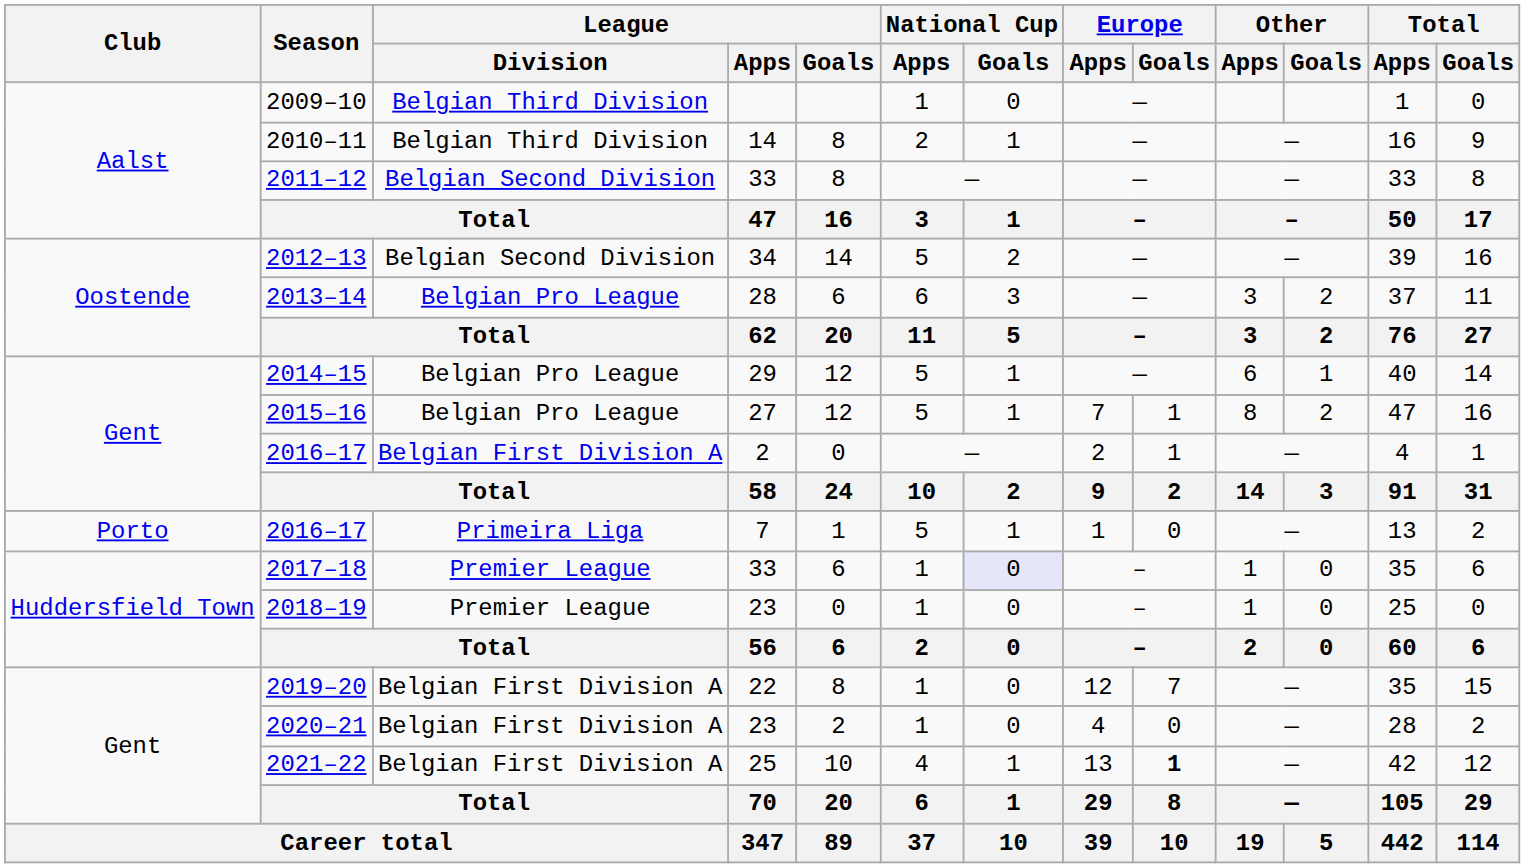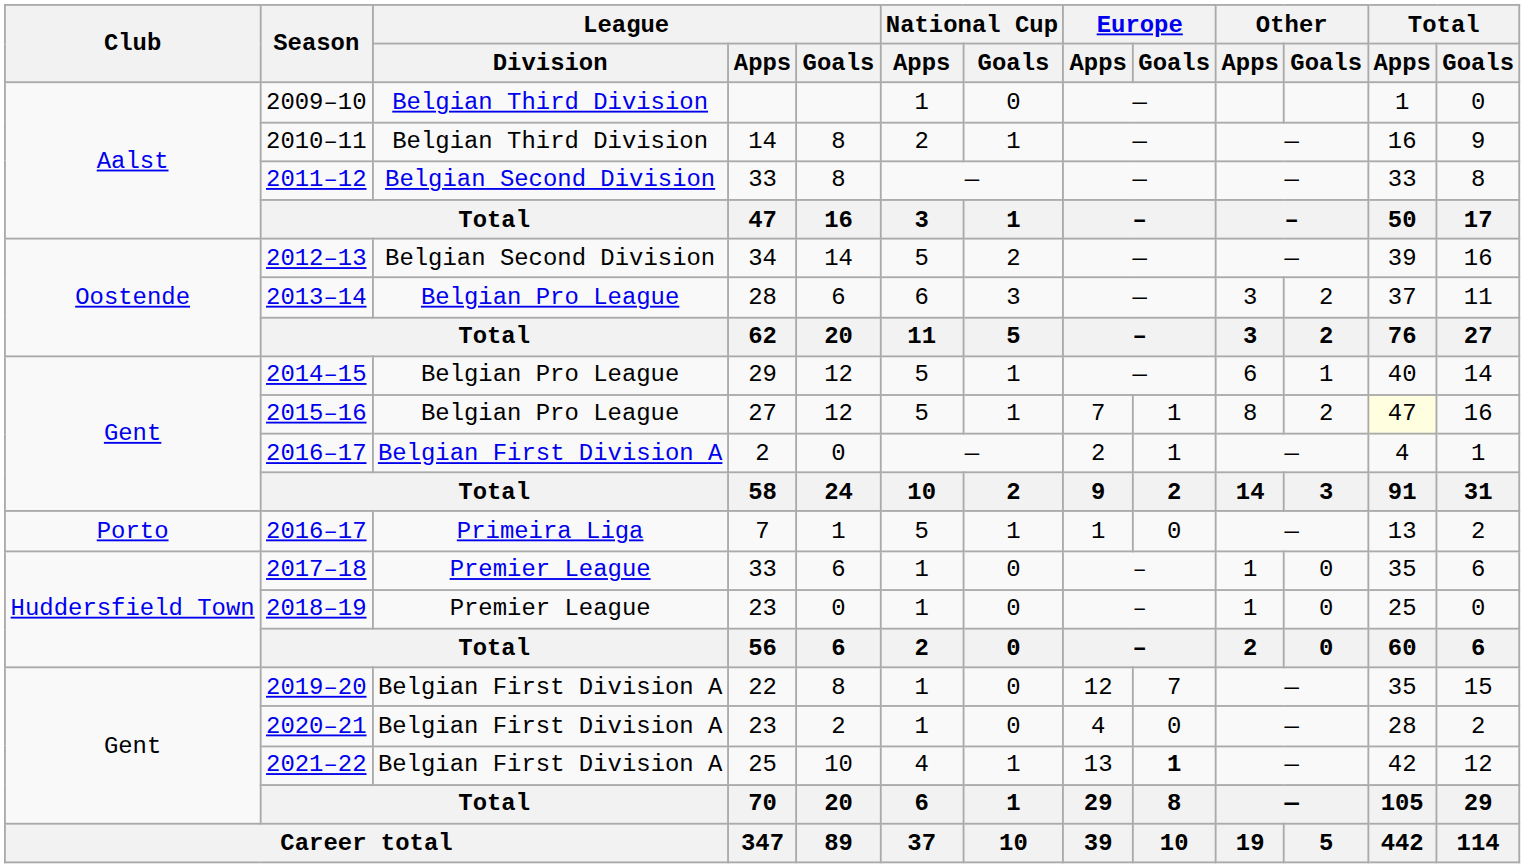(1402, 414) no background -> (1402, 414) lightyellow background
(1013, 570) lavender background -> (1013, 570) no background
